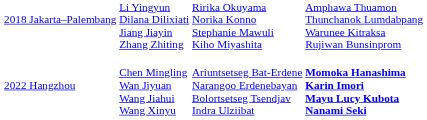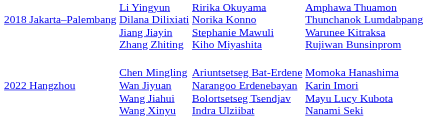(355, 91) bold -> (352, 91) normal
